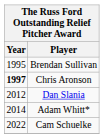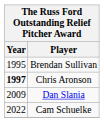(16, 95) 2012 -> (16, 95) 2009
- row: (64, 110)
